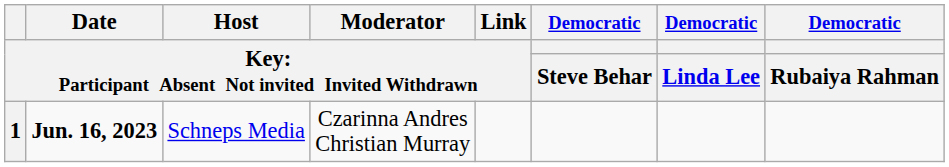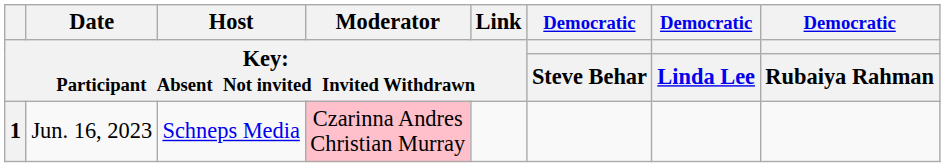(94, 131) bold -> (92, 131) normal
(393, 131) no background -> (388, 131) pink background
